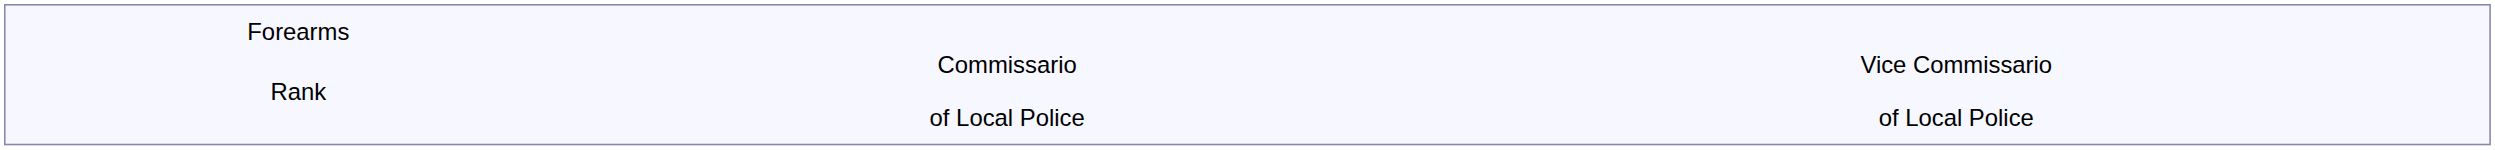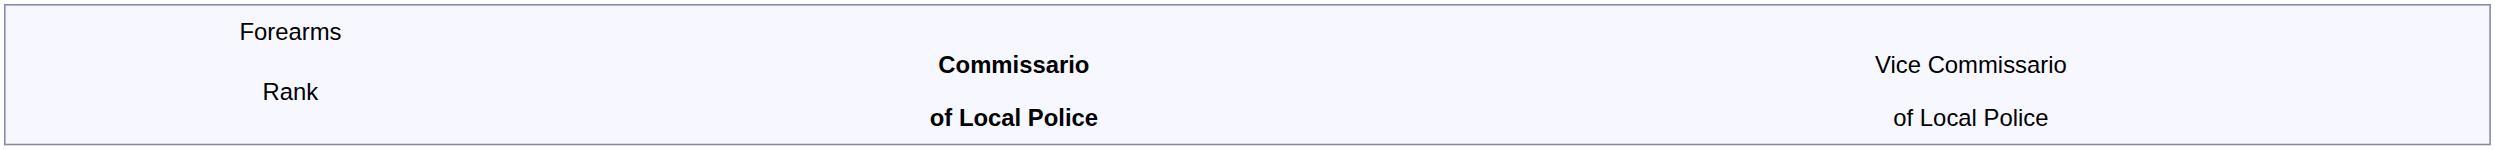(1007, 91) normal -> (1014, 91) bold
